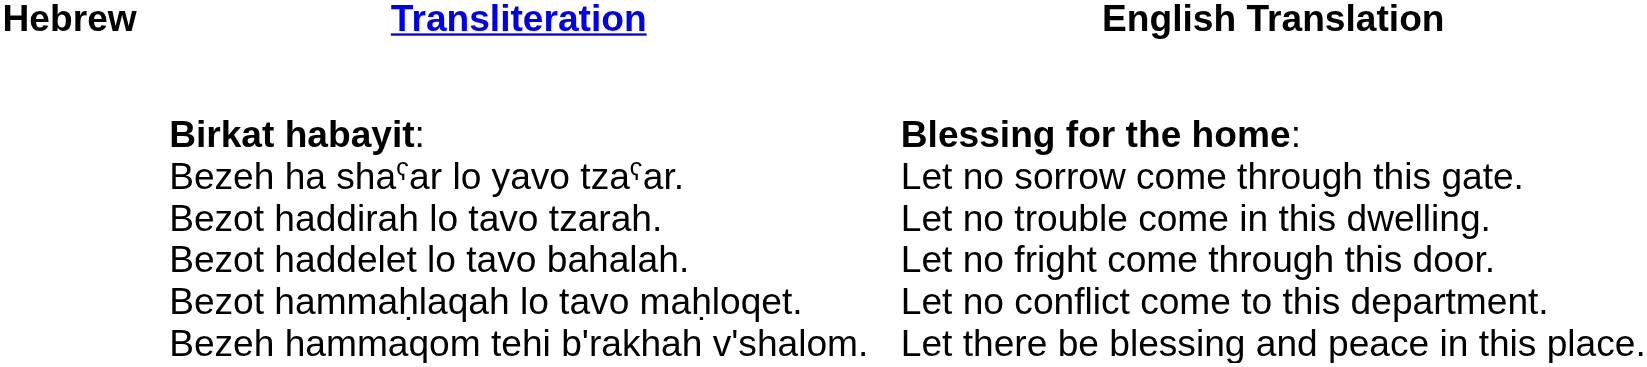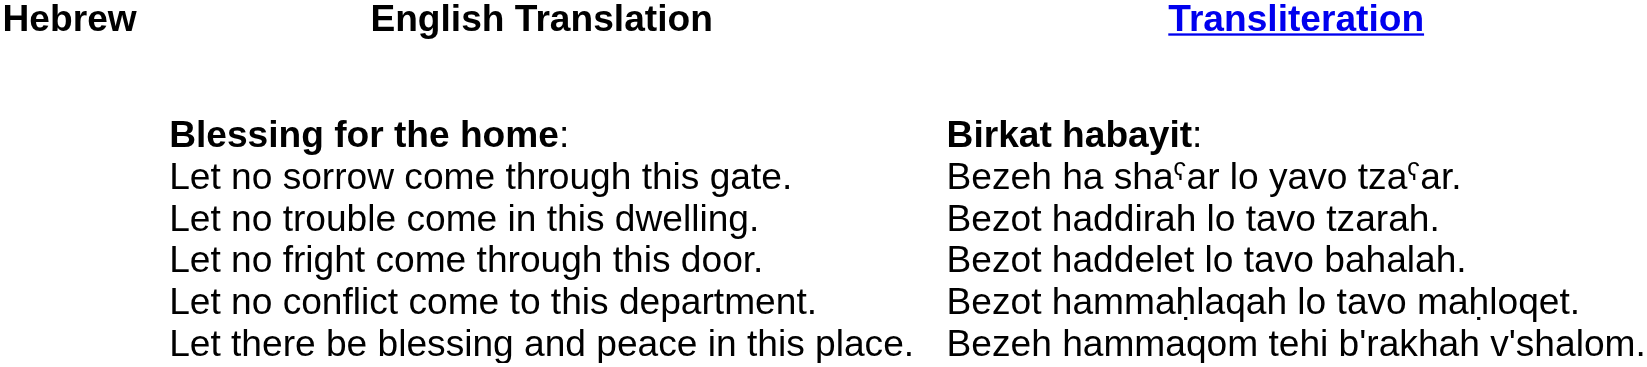columns swapped: (519, 18) <-> (1273, 18)
